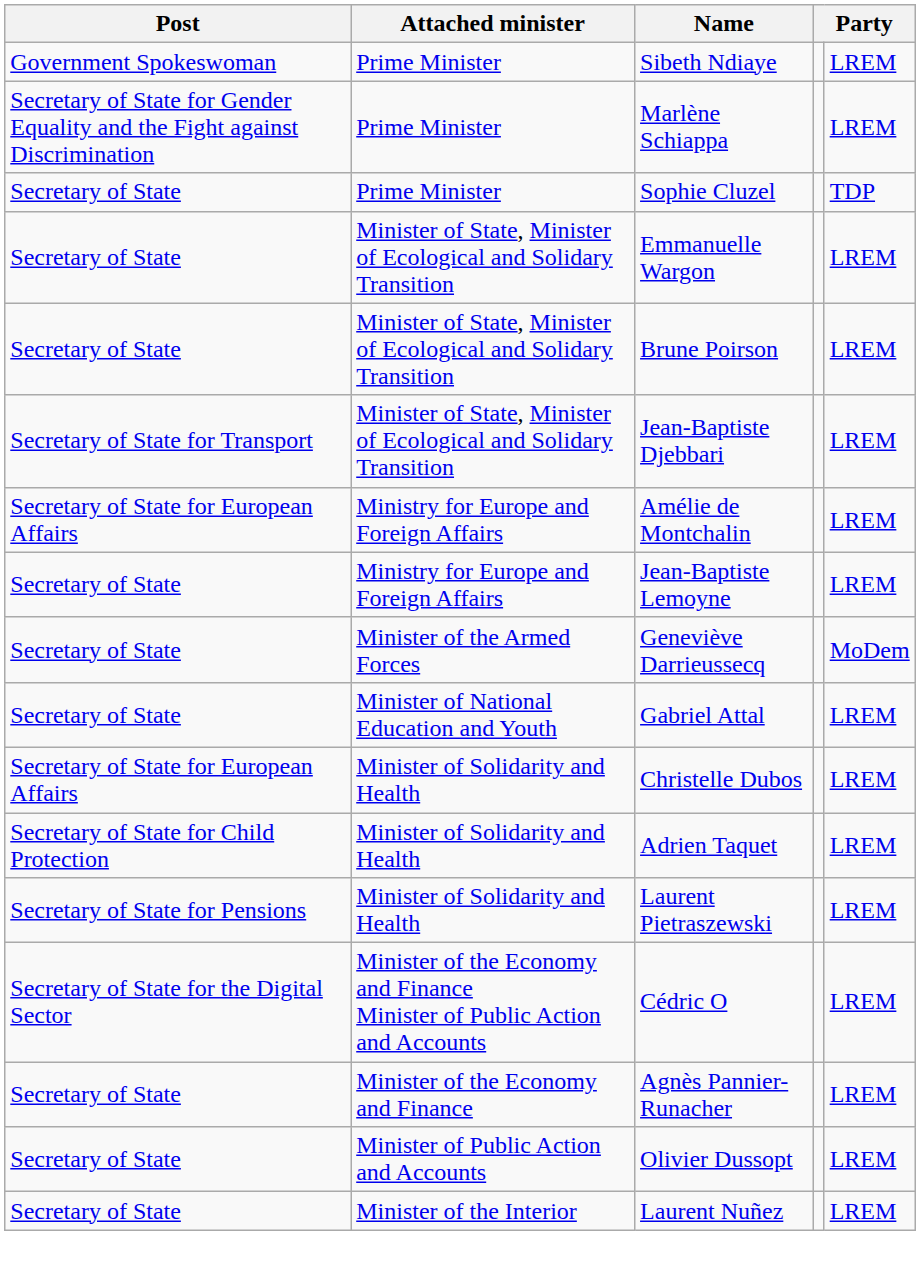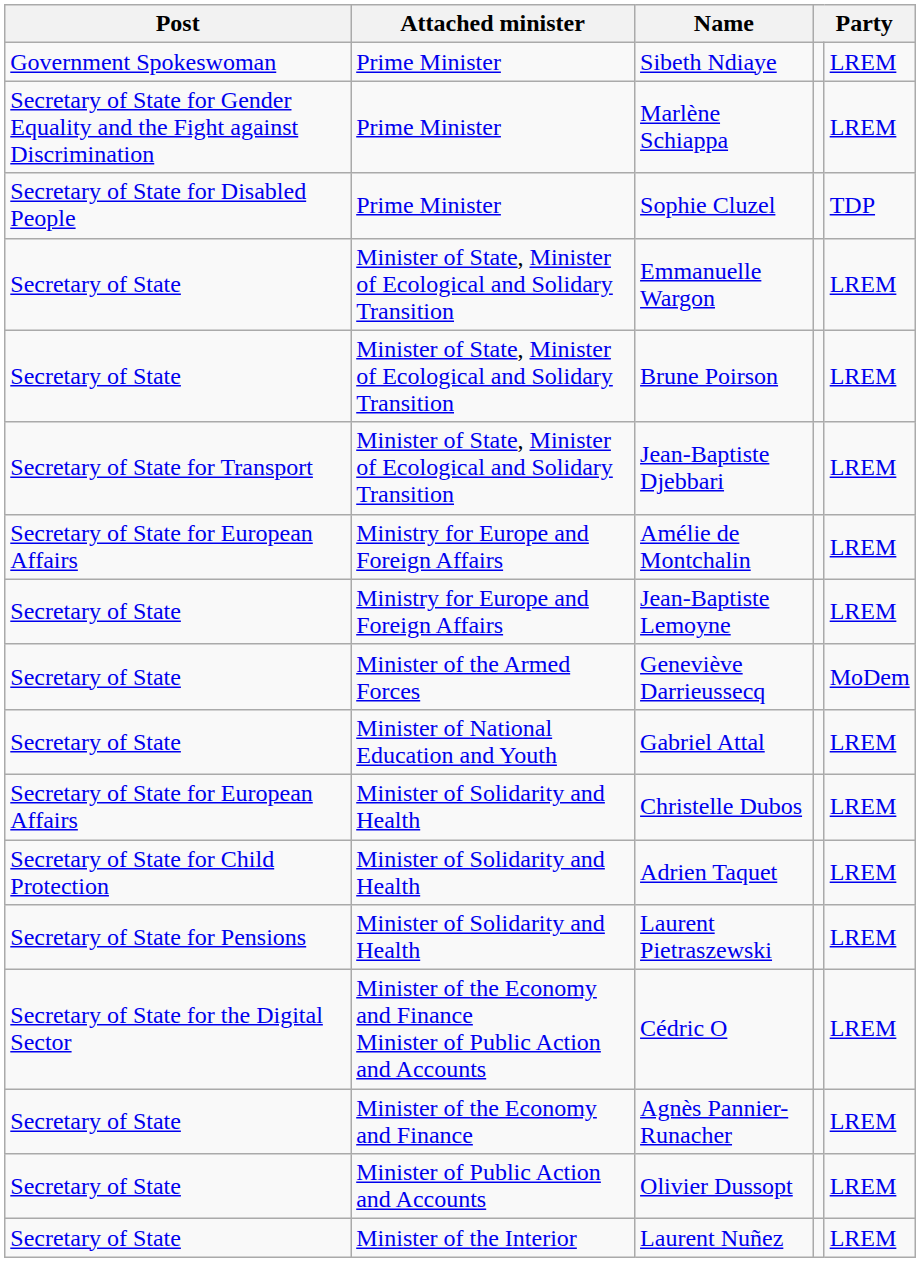(96, 191) Secretary of State -> (158, 205) Secretary of State for Disabled People
